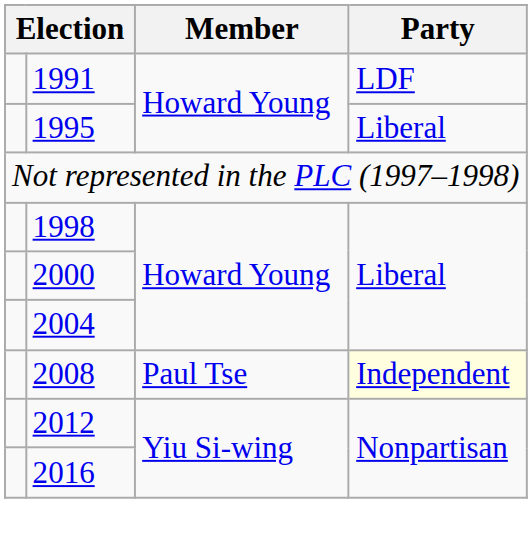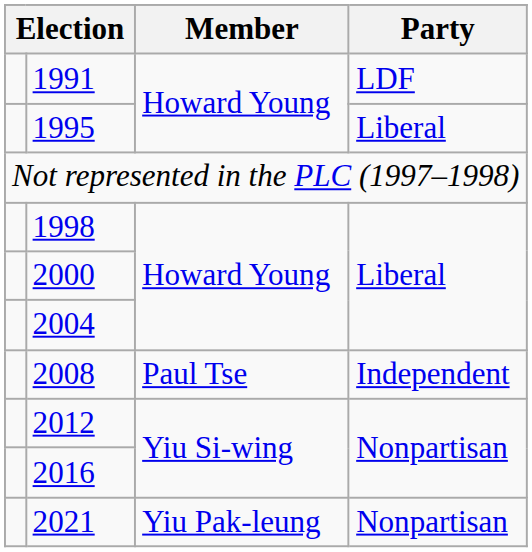(433, 373) lightyellow background -> (433, 373) no background
+ row: (64, 521)
